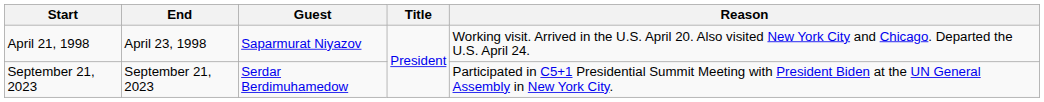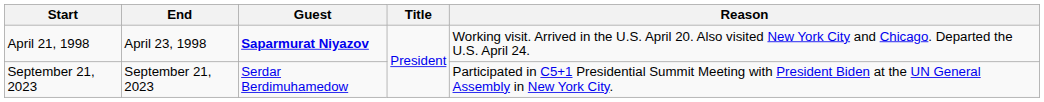(301, 43) normal -> (305, 43) bold
